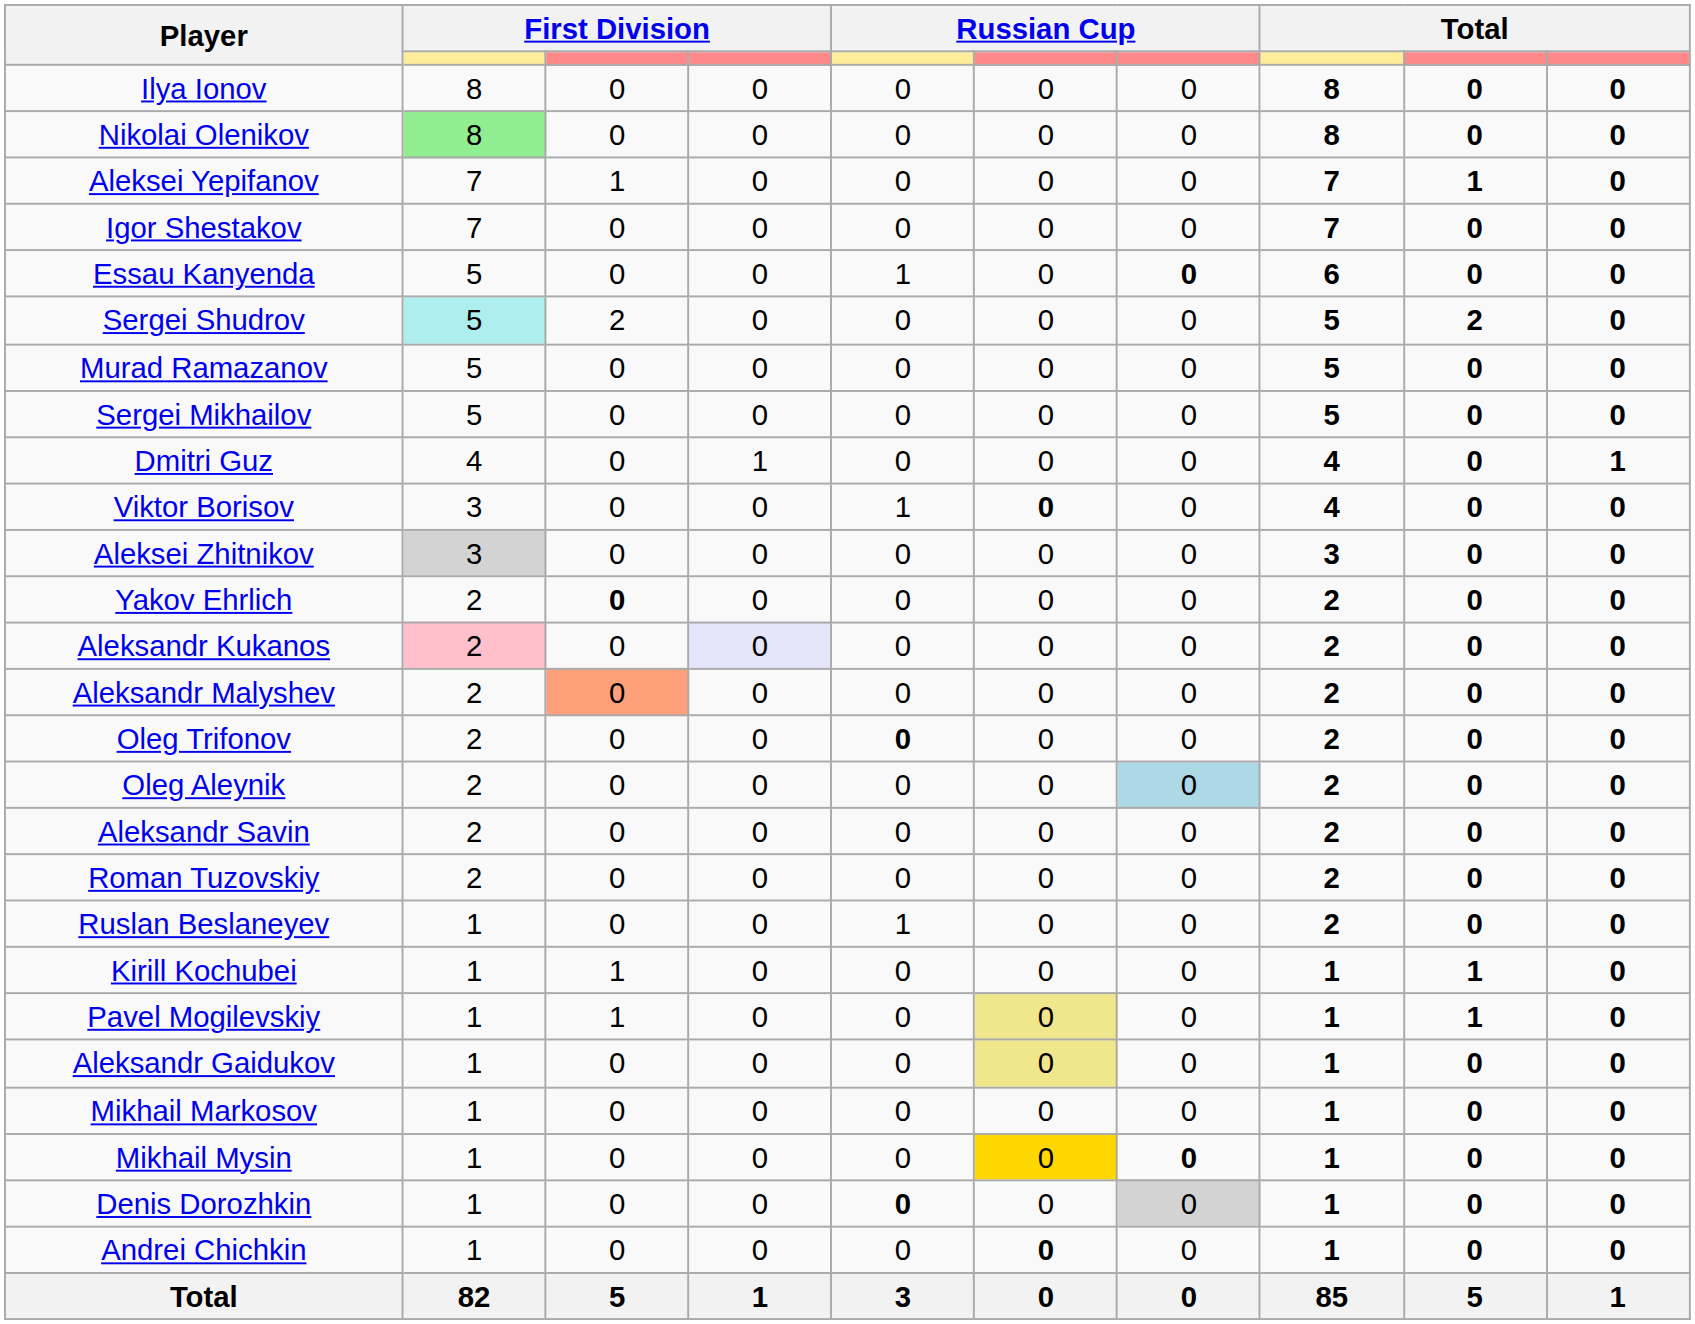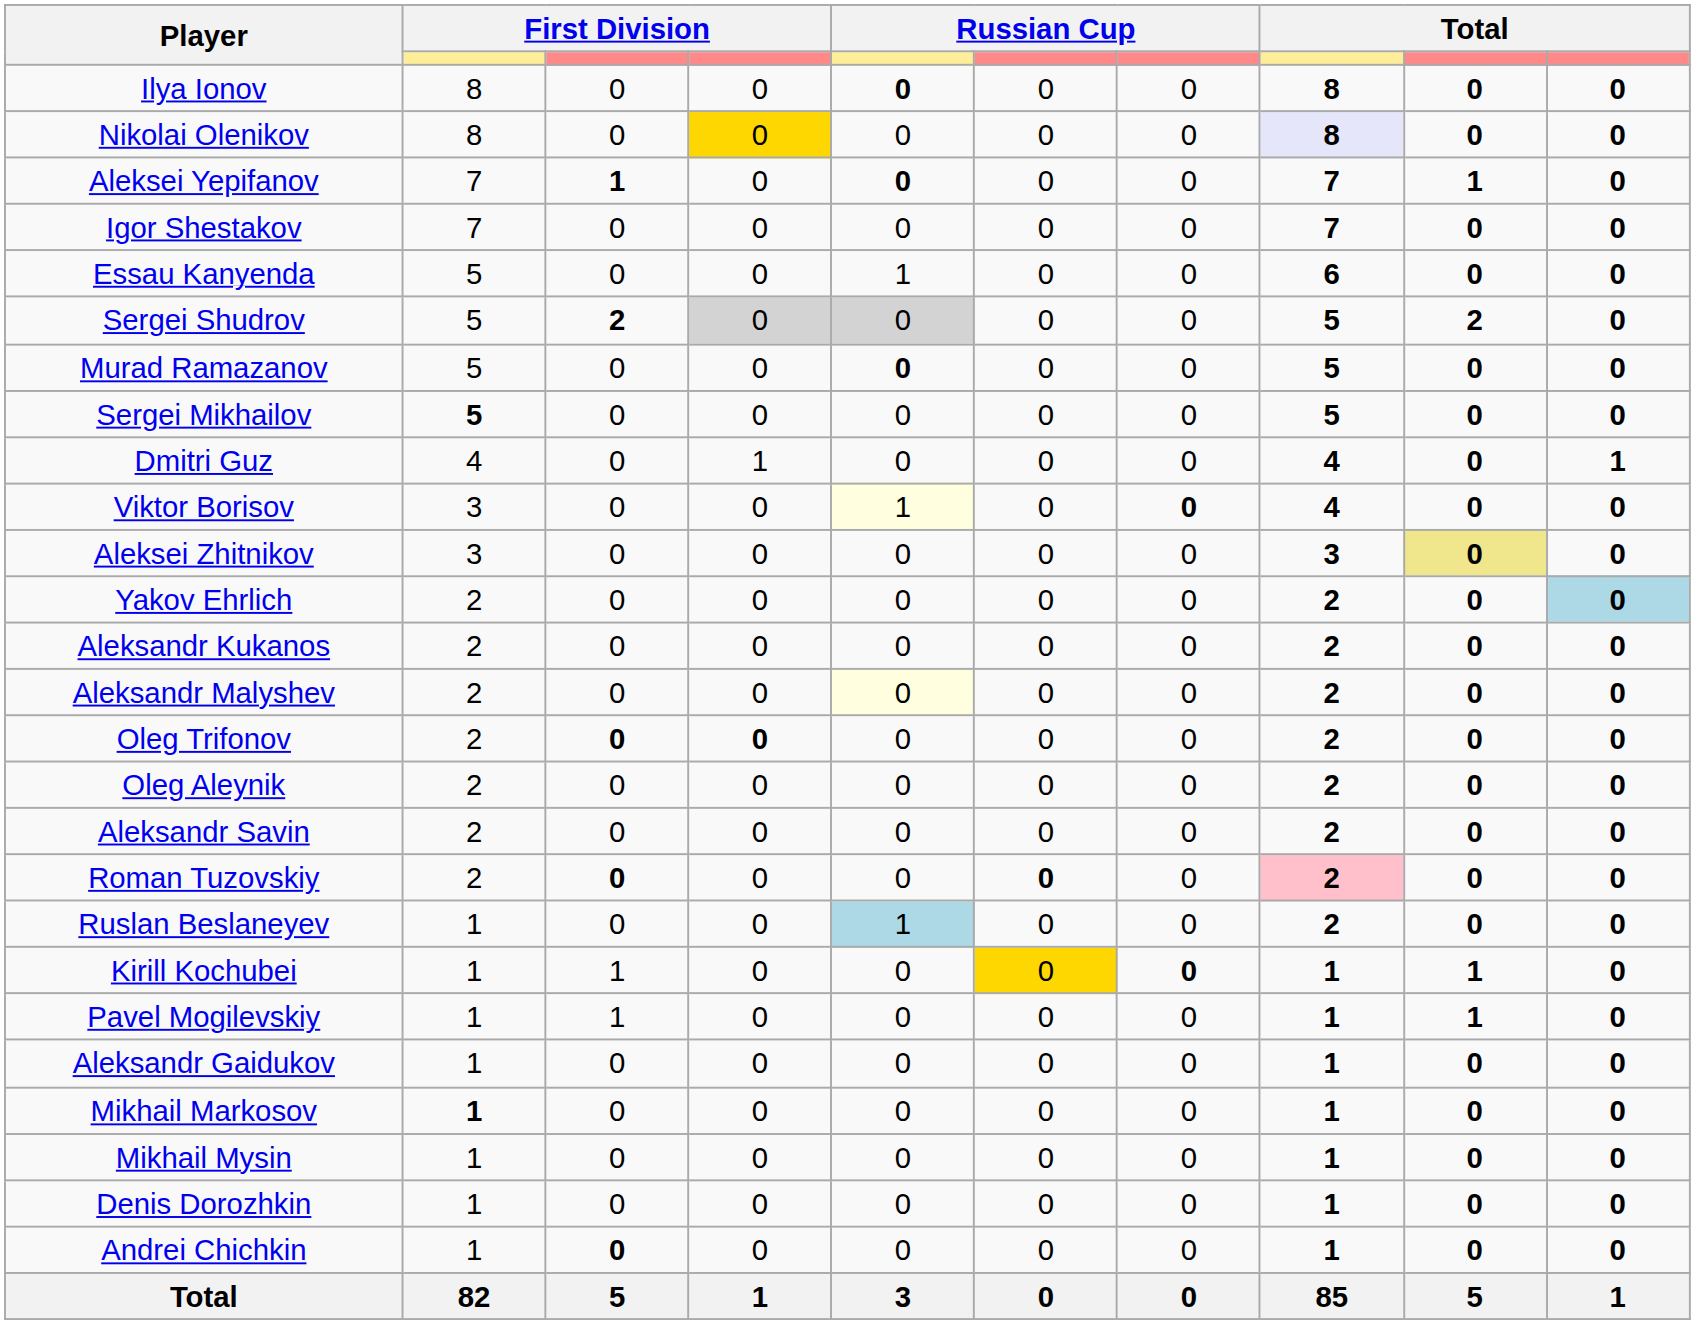(903, 88) normal -> (903, 88) bold
(474, 135) lightgreen background -> (474, 135) no background
(760, 135) no background -> (760, 135) gold background
(1332, 135) no background -> (1332, 135) lavender background
(617, 181) normal -> (617, 181) bold
(903, 181) normal -> (903, 181) bold
(1189, 274) bold -> (1189, 274) normal
(474, 321) paleturquoise background -> (474, 321) no background
(617, 321) normal -> (617, 321) bold
(760, 321) no background -> (760, 321) lightgrey background
(903, 321) no background -> (903, 321) lightgrey background
(903, 367) normal -> (903, 367) bold
(474, 414) normal -> (474, 414) bold
(903, 506) no background -> (903, 506) lightyellow background
(1046, 506) bold -> (1046, 506) normal
(1189, 506) normal -> (1189, 506) bold
(474, 553) lightgrey background -> (474, 553) no background
(1475, 553) no background -> (1475, 553) khaki background
(617, 599) bold -> (617, 599) normal
(1618, 599) no background -> (1618, 599) lightblue background
(474, 646) pink background -> (474, 646) no background
(760, 646) lavender background -> (760, 646) no background
(617, 692) lightsalmon background -> (617, 692) no background
(903, 692) no background -> (903, 692) lightyellow background
(617, 739) normal -> (617, 739) bold
(760, 739) normal -> (760, 739) bold
(903, 739) bold -> (903, 739) normal
(1189, 785) lightblue background -> (1189, 785) no background
(617, 878) normal -> (617, 878) bold
(1046, 878) normal -> (1046, 878) bold
(1332, 878) no background -> (1332, 878) pink background
(903, 924) no background -> (903, 924) lightblue background
(1046, 971) no background -> (1046, 971) gold background
(1189, 971) normal -> (1189, 971) bold
(1046, 1017) khaki background -> (1046, 1017) no background
(1046, 1064) khaki background -> (1046, 1064) no background
(474, 1110) normal -> (474, 1110) bold
(1046, 1157) gold background -> (1046, 1157) no background
(1189, 1157) bold -> (1189, 1157) normal
(903, 1203) bold -> (903, 1203) normal
(1189, 1203) lightgrey background -> (1189, 1203) no background
(617, 1249) normal -> (617, 1249) bold
(1046, 1249) bold -> (1046, 1249) normal
